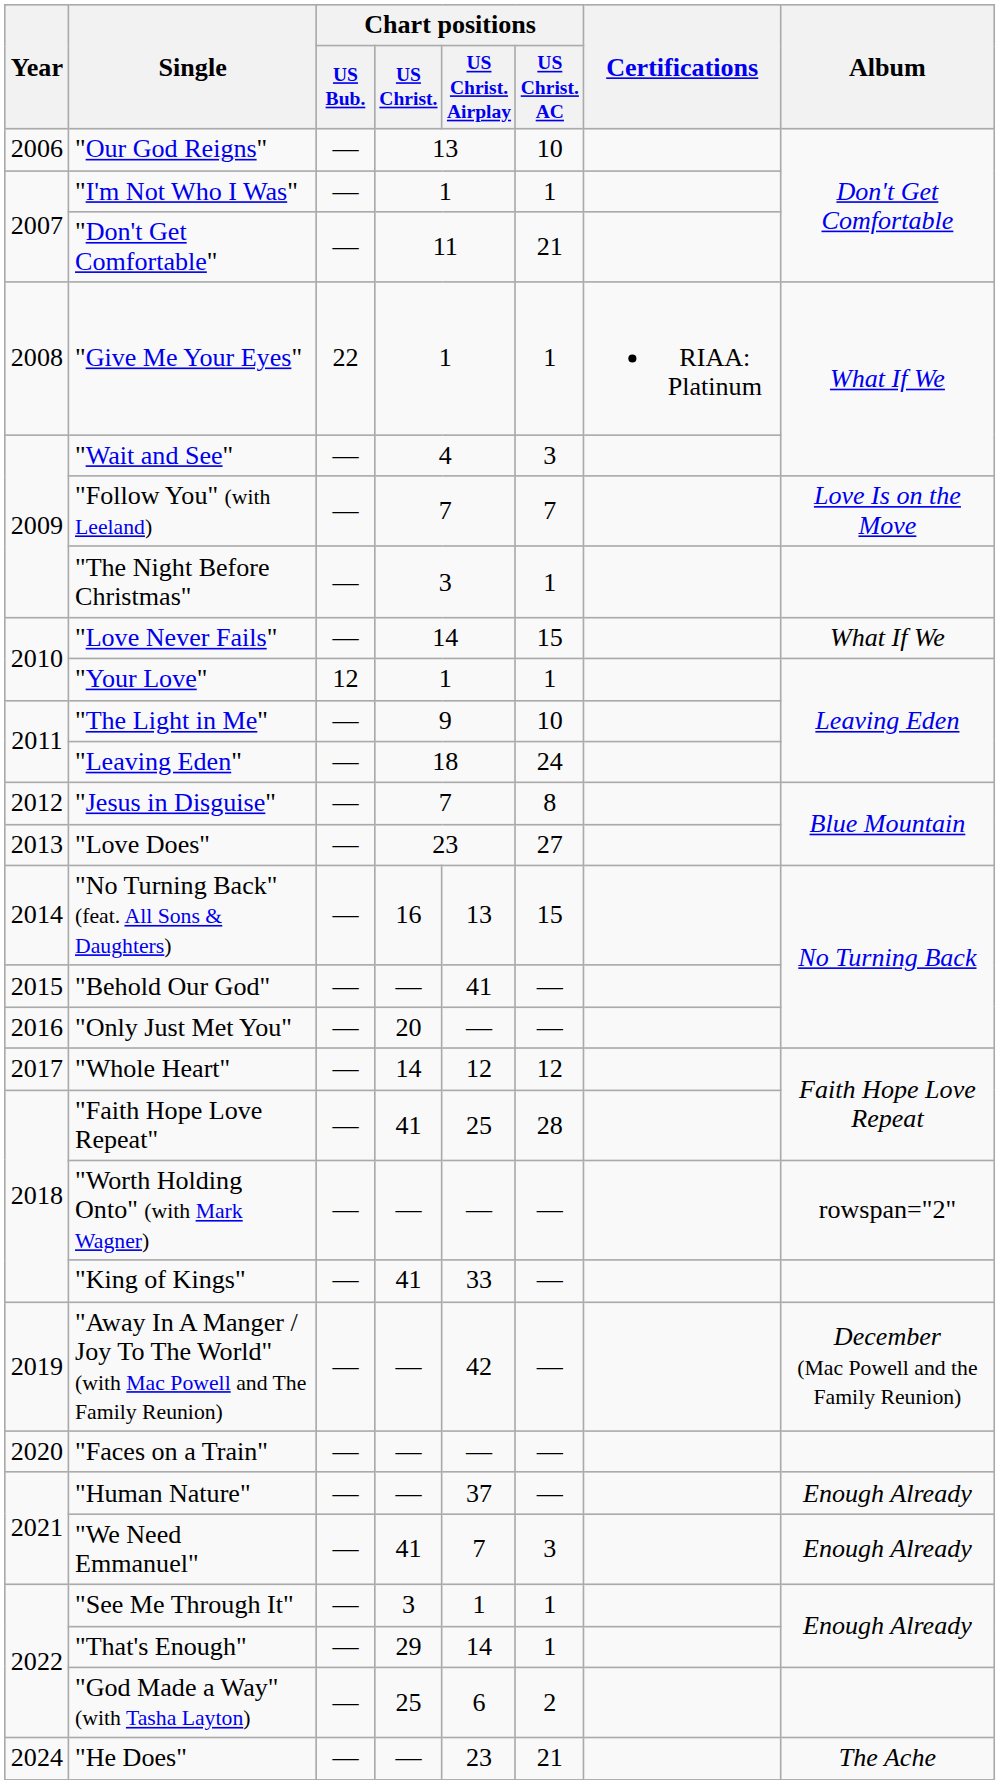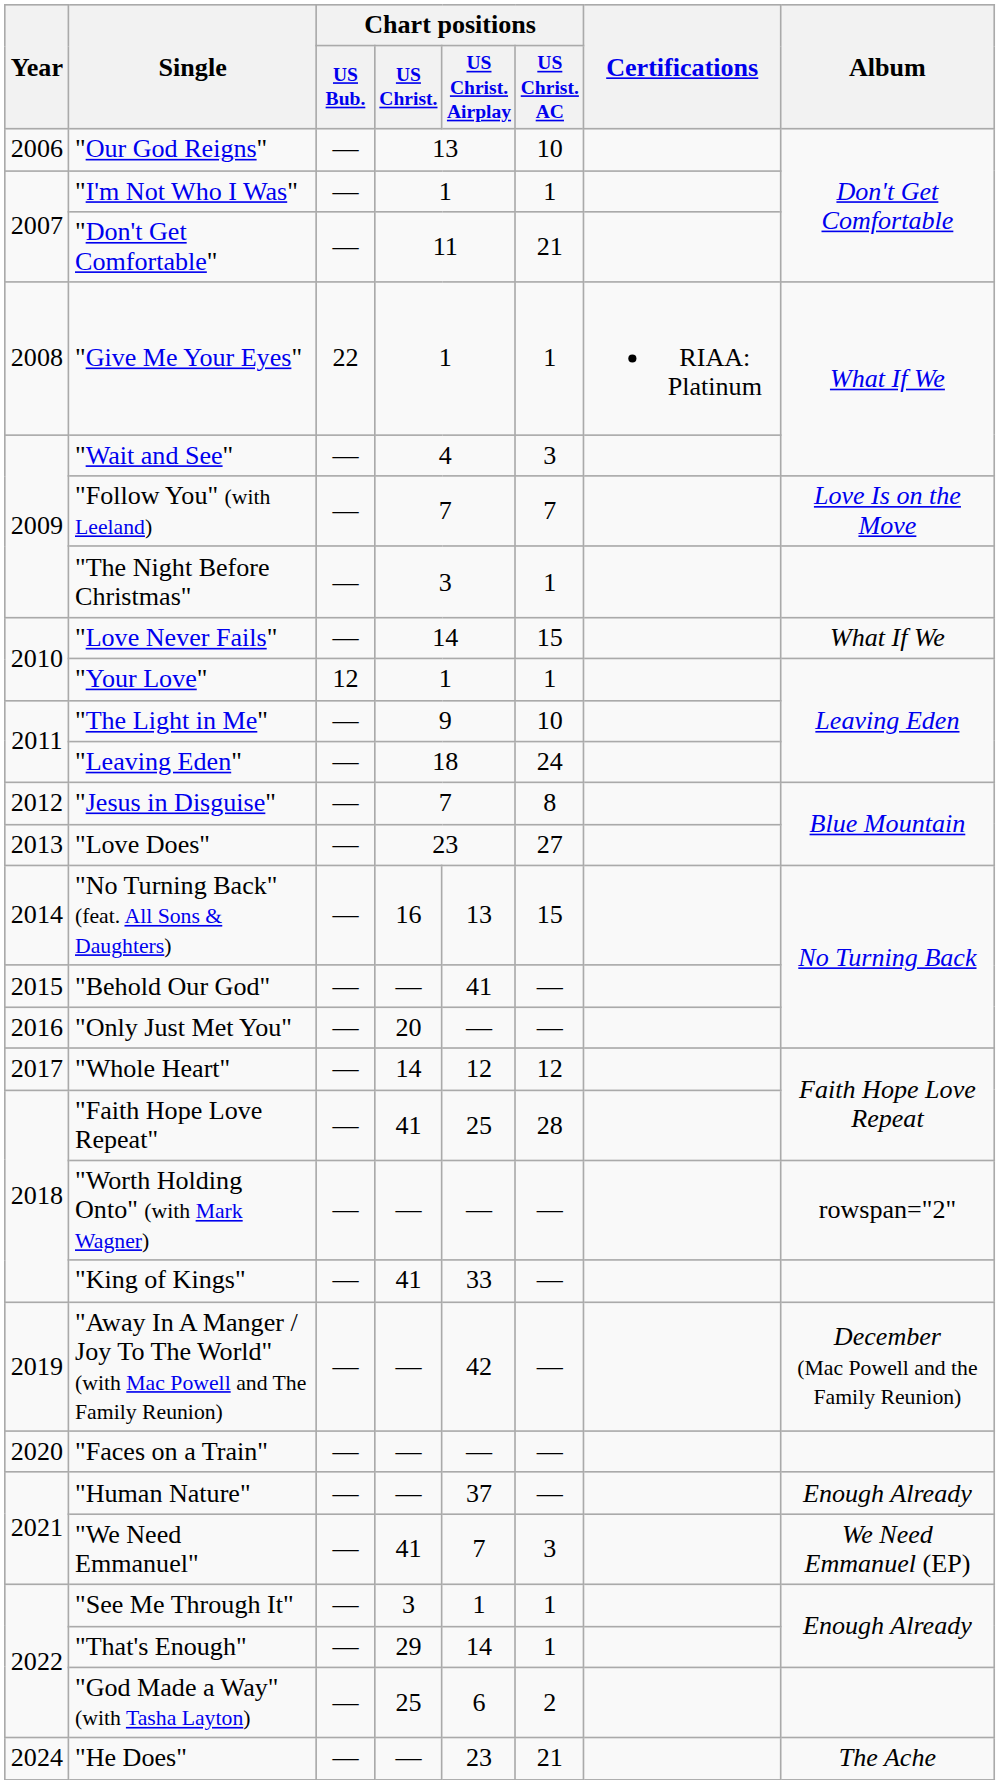(887, 1548) Enough Already -> (887, 1548) We Need Emmanuel (EP)
